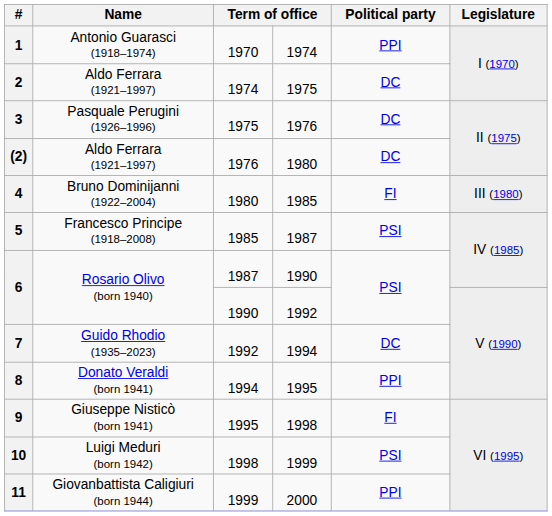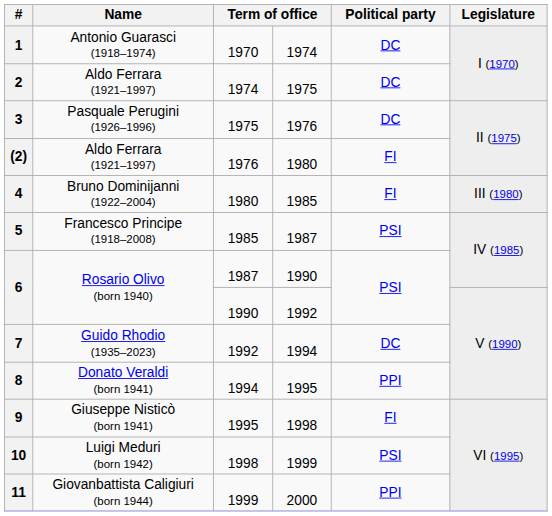(390, 44) PPI -> (390, 44) DC
(390, 156) DC -> (390, 156) FI
